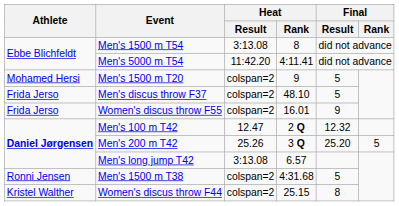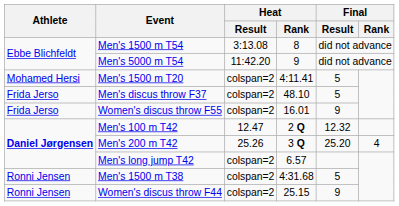(296, 62) 4:11.41 -> (296, 62) 9
(296, 78) 9 -> (296, 78) 4:11.41
(377, 144) 5 -> (377, 144) 4
(251, 160) 3:13.08 -> (251, 160) colspan=2
(40, 193) Kristel Walther -> (38, 193) Ronni Jensen
(338, 193) 8 -> (338, 193) 9
